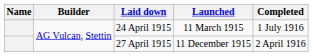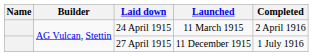(281, 28) 1 July 1916 -> (281, 28) 2 April 1916
(281, 43) 2 April 1916 -> (281, 43) 1 July 1916
